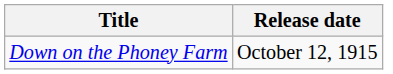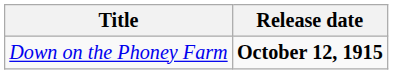(307, 52) normal -> (310, 52) bold
